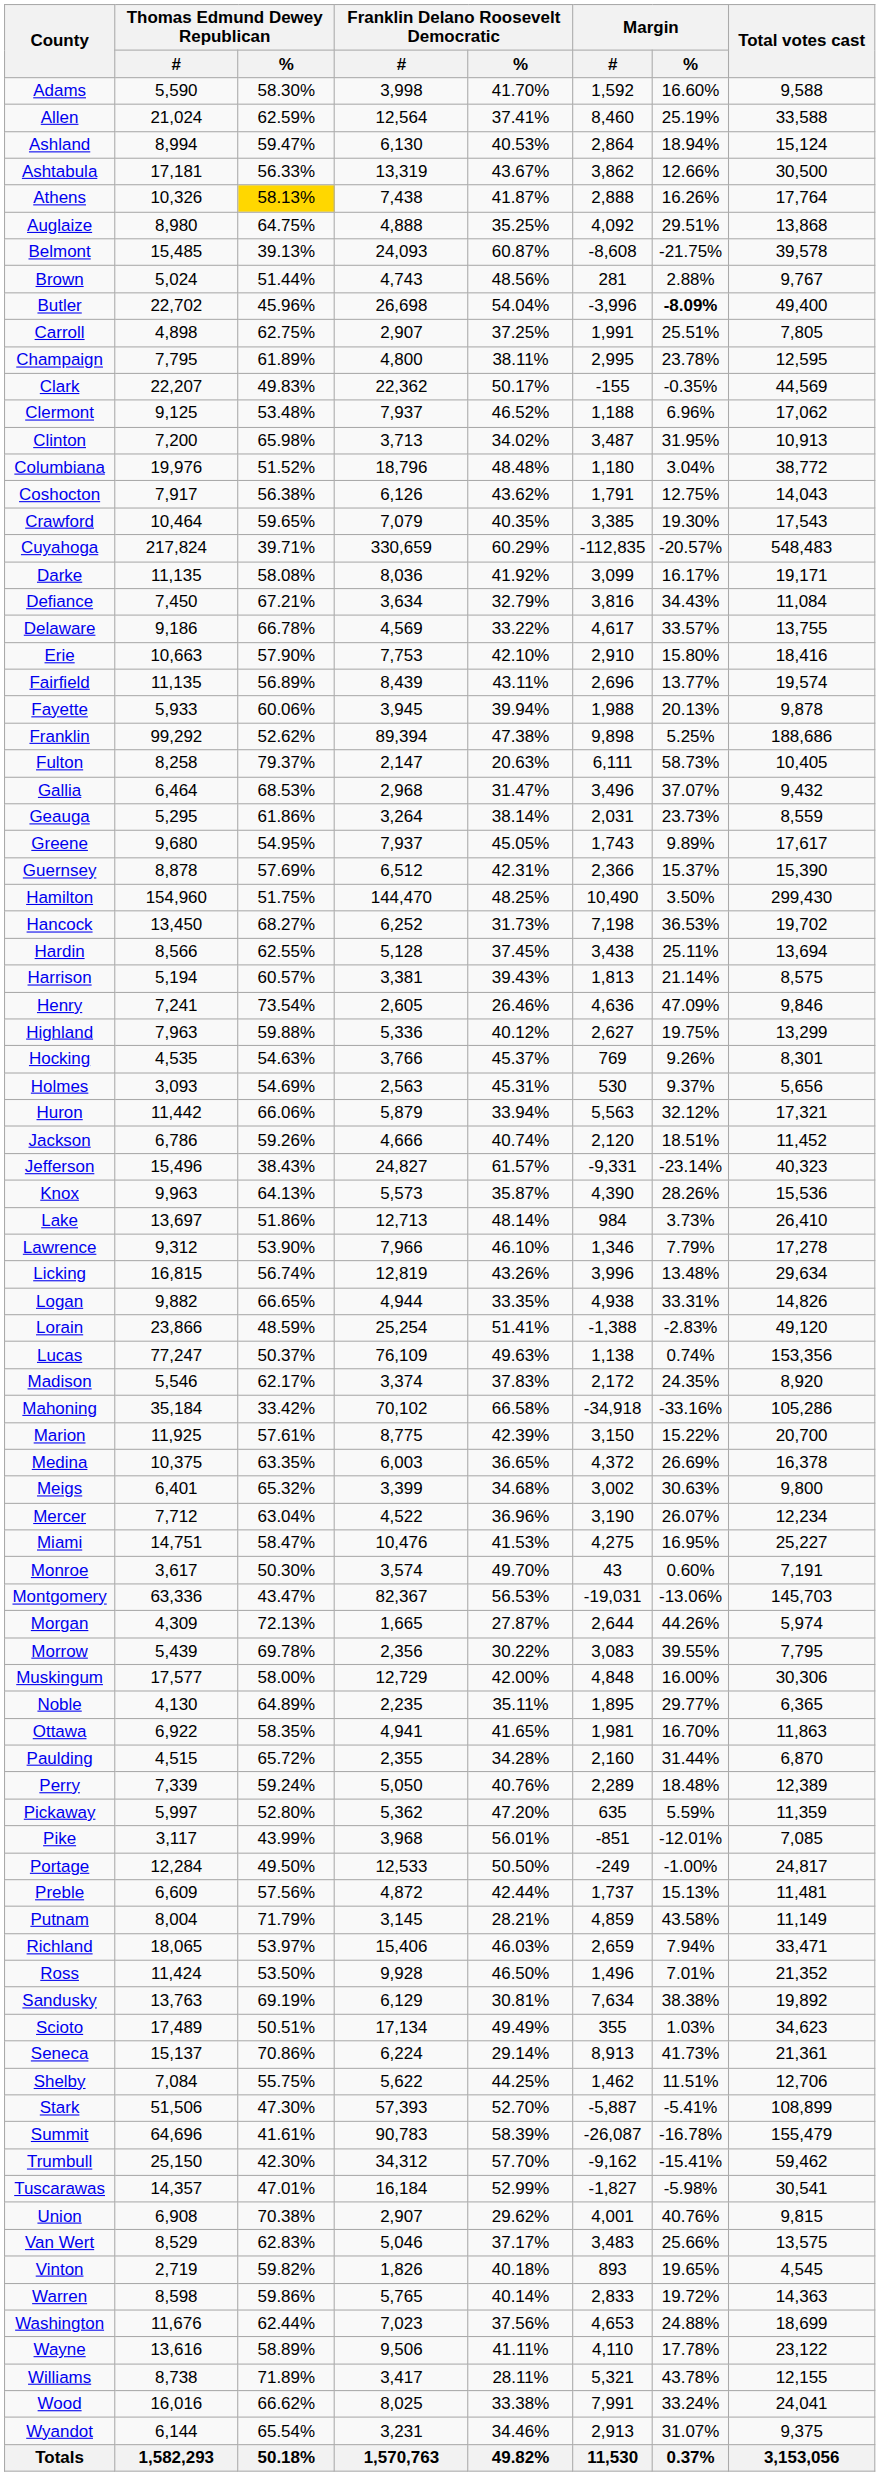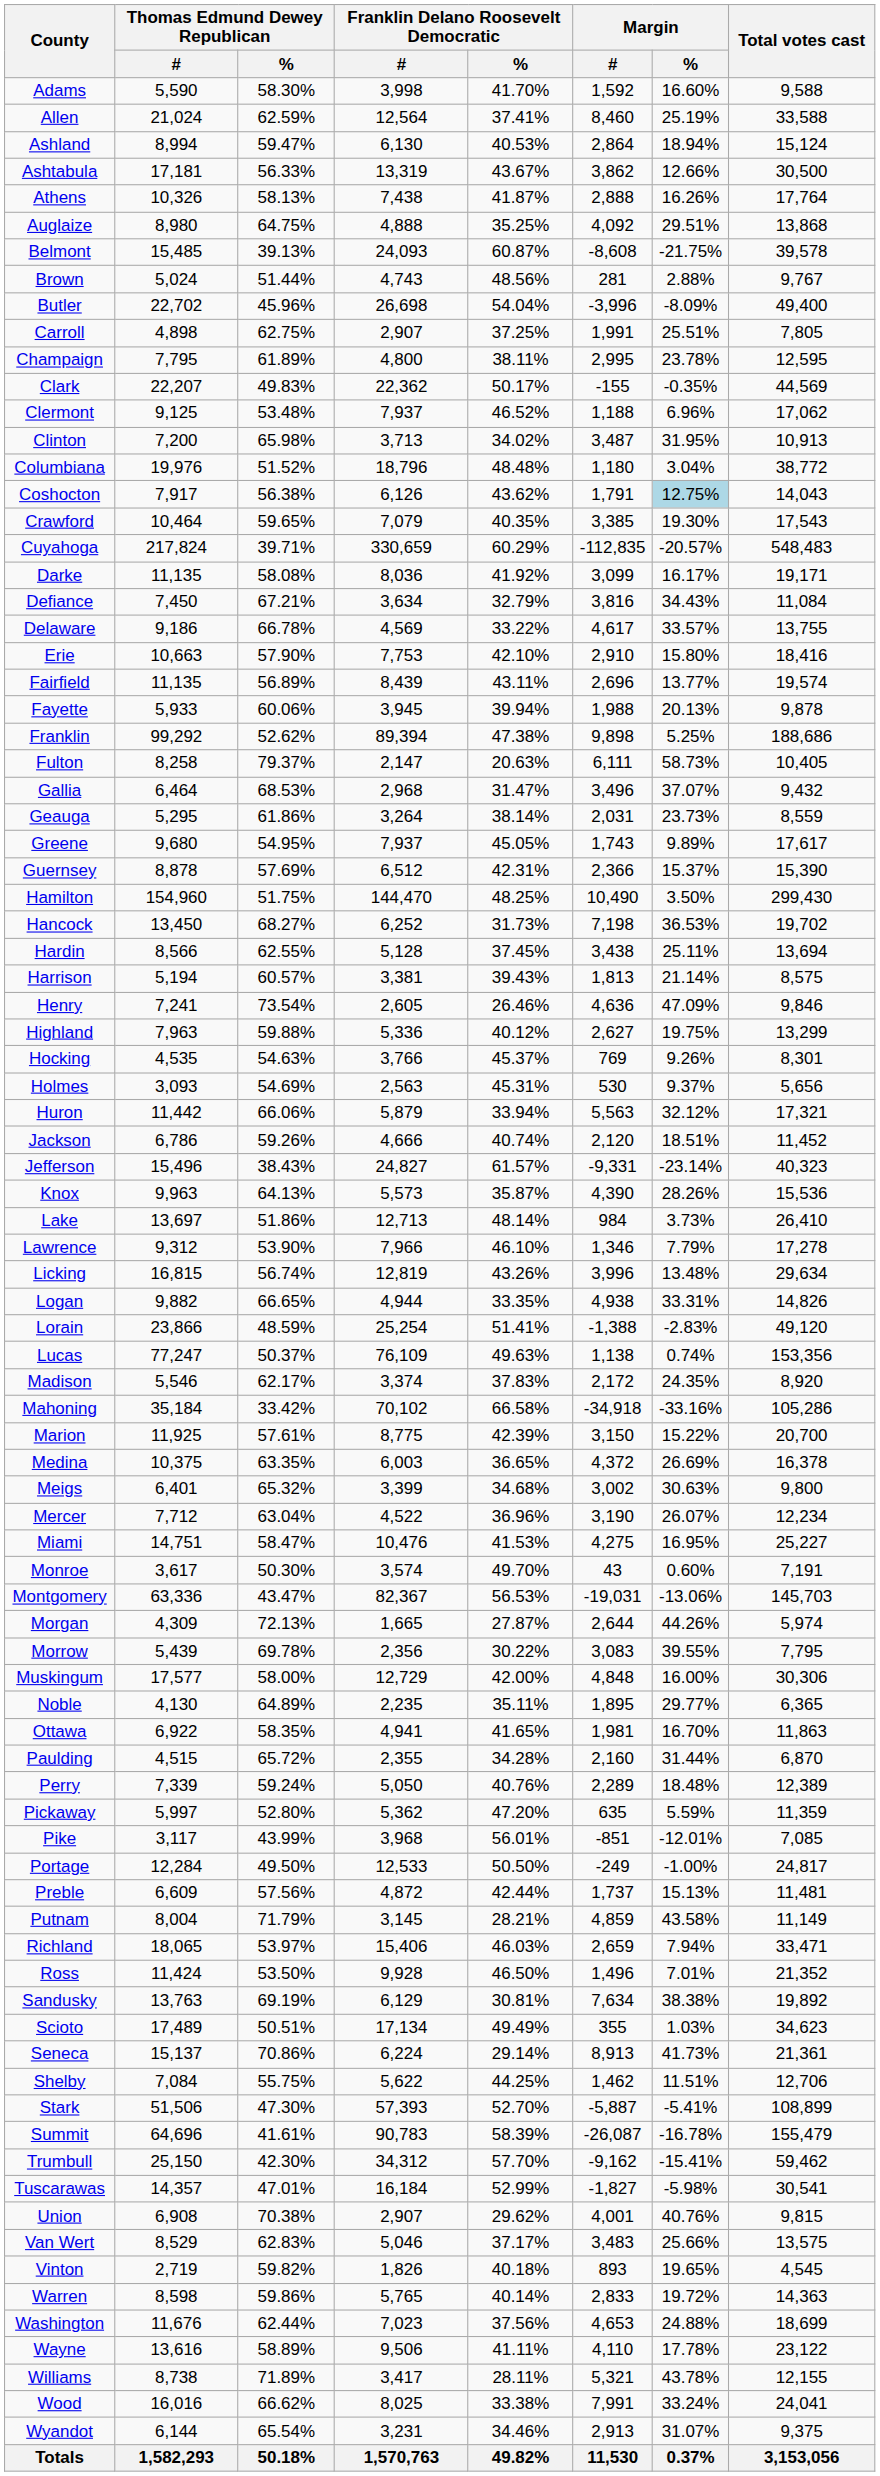(286, 198) gold background -> (286, 198) no background
(691, 306) bold -> (691, 306) normal
(691, 494) no background -> (691, 494) lightblue background
